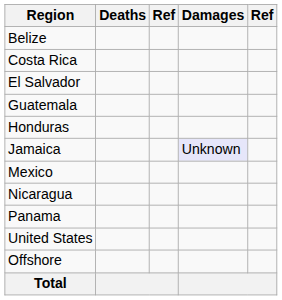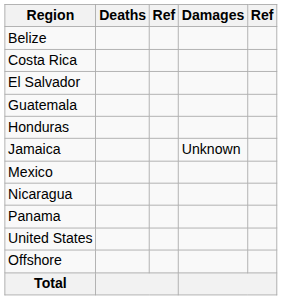(211, 149) lavender background -> (211, 149) no background
